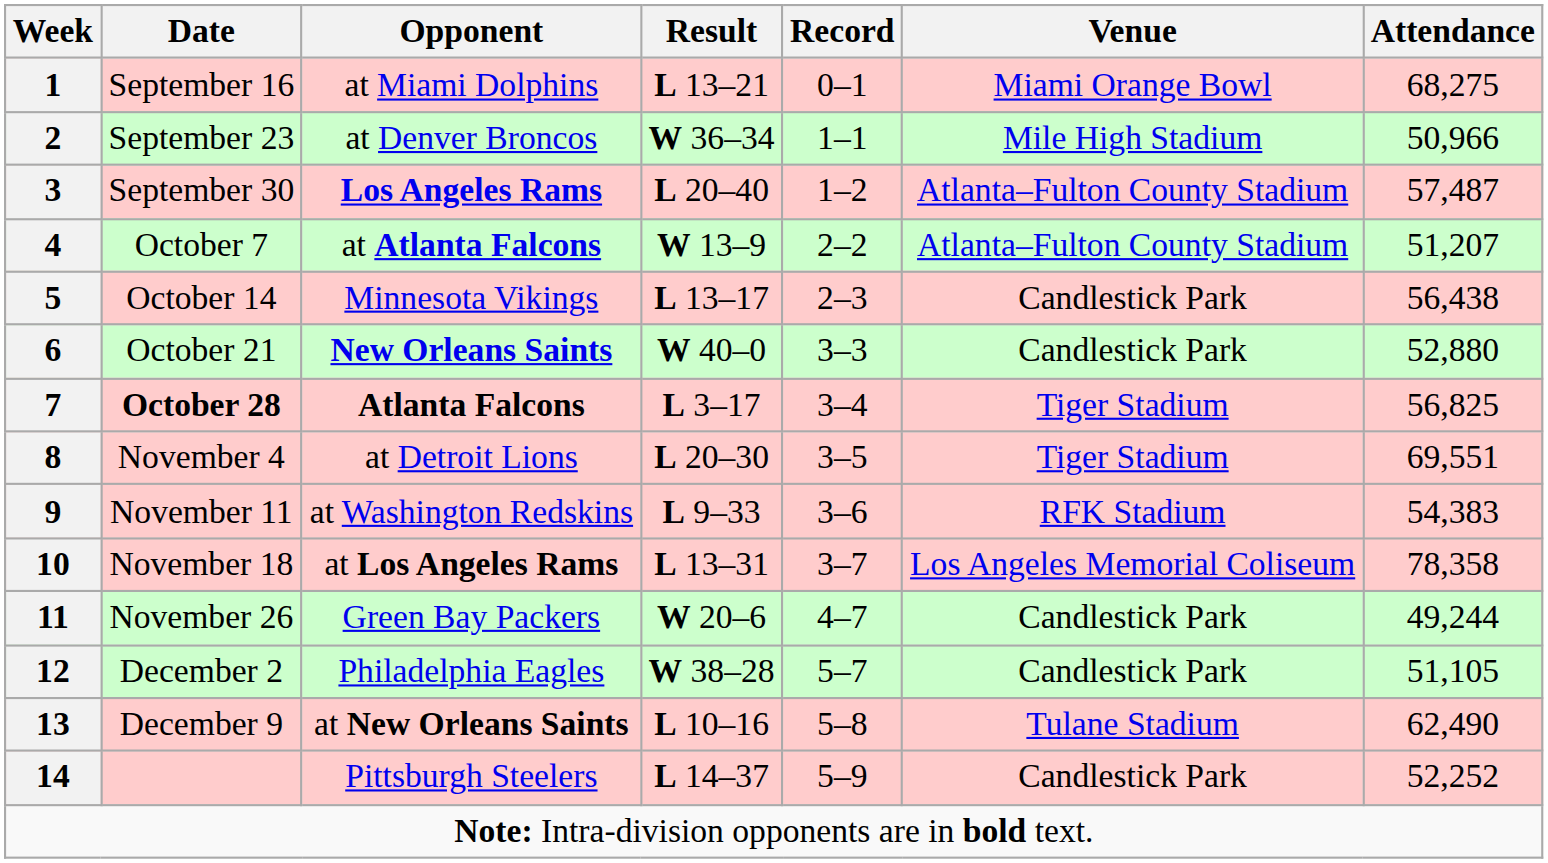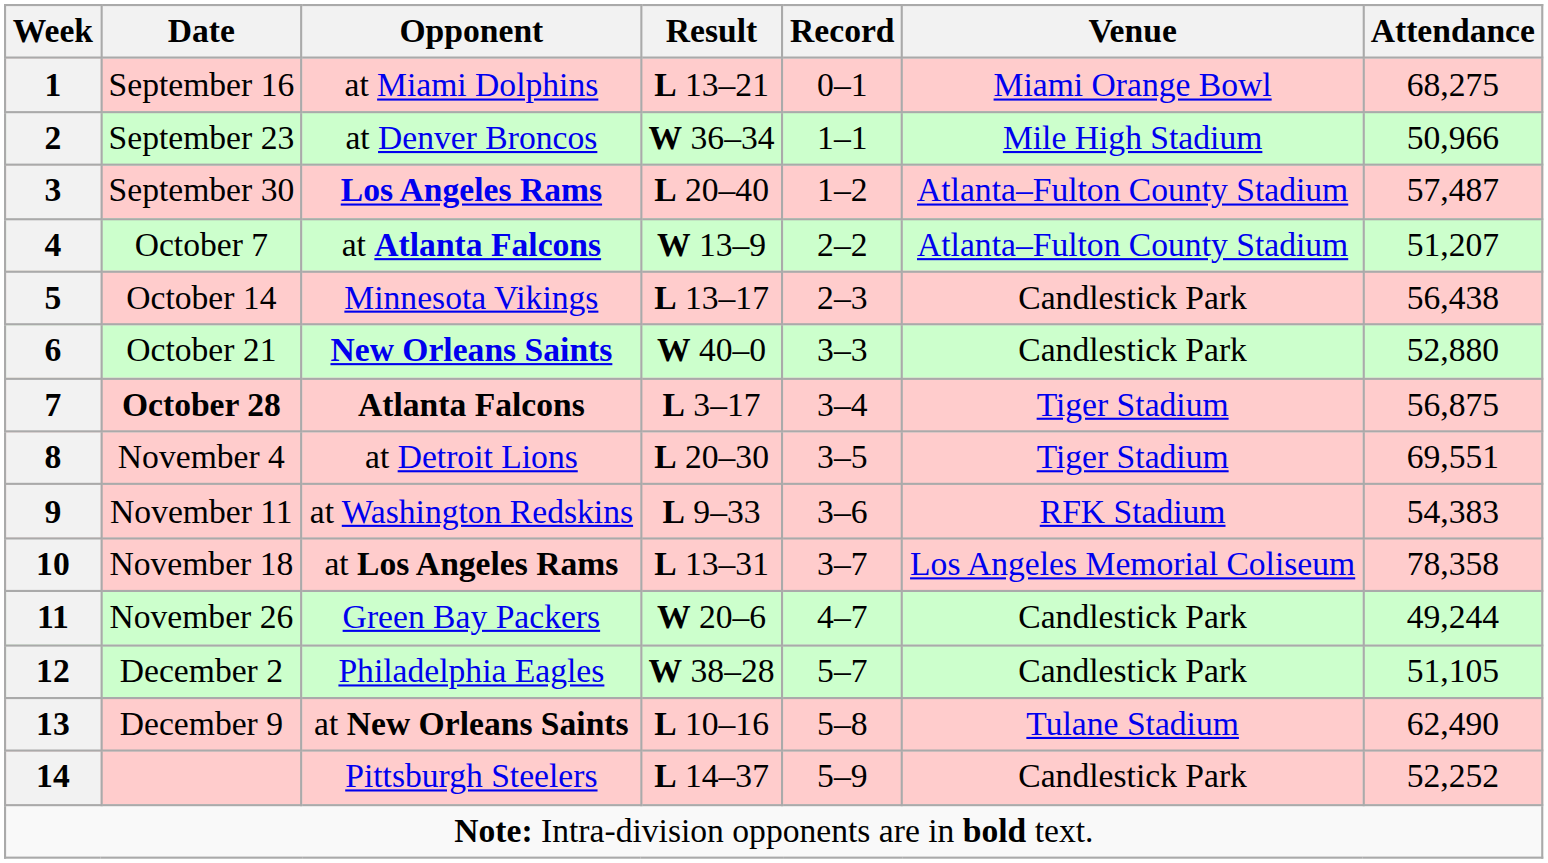(1453, 404) 56,825 -> (1453, 404) 56,875
